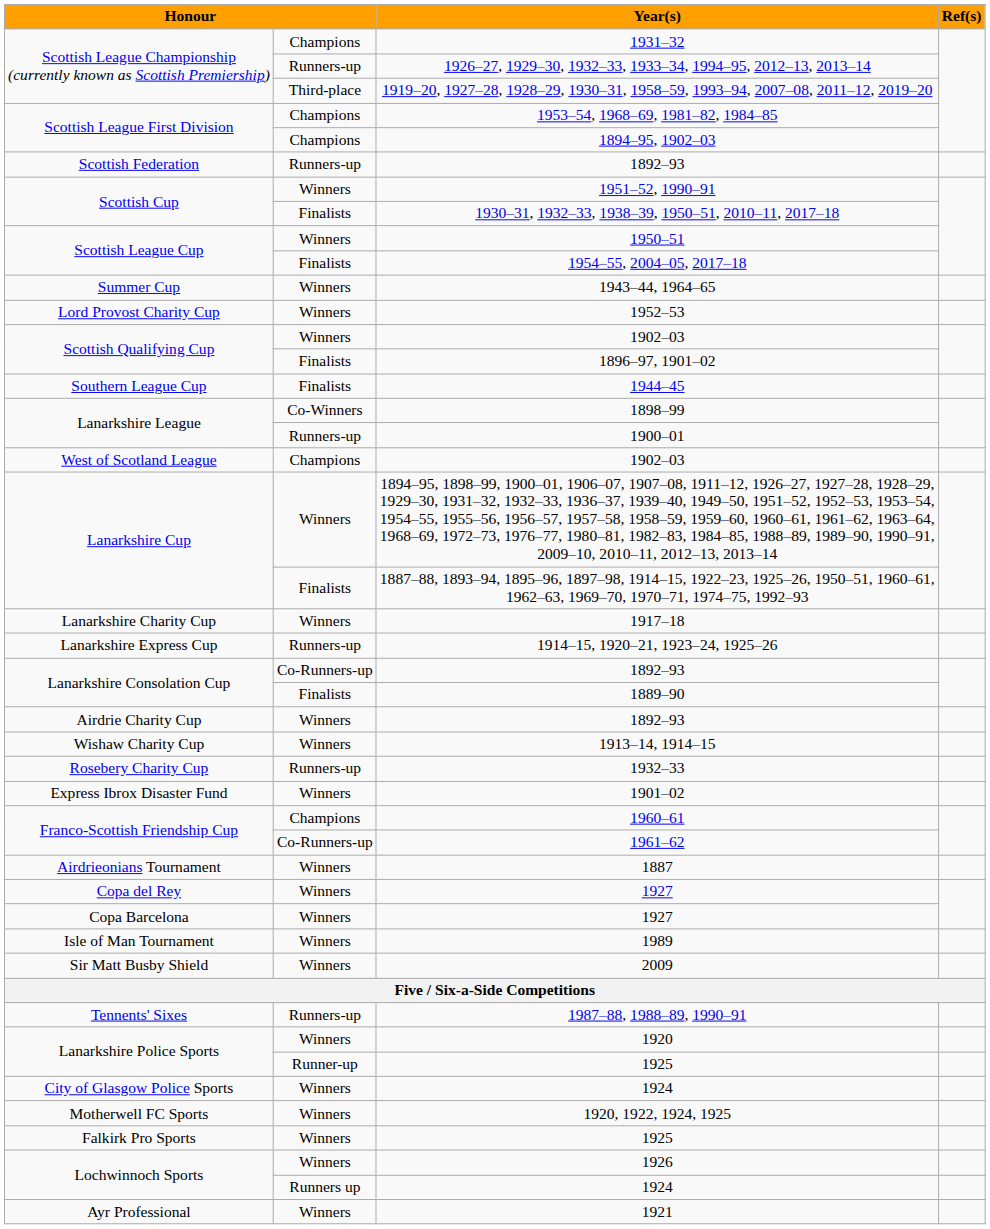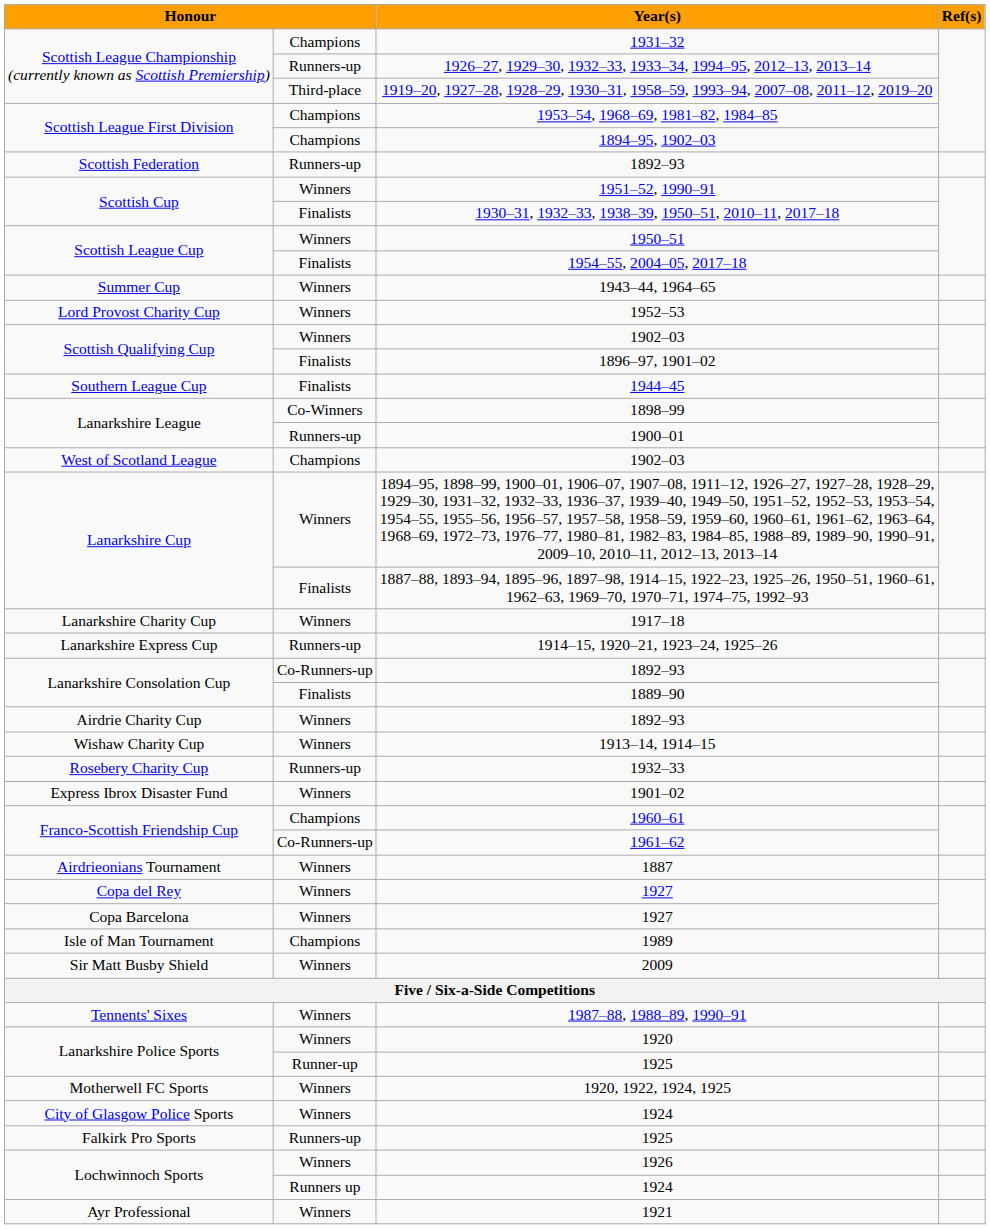(325, 940) Winners -> (325, 940) Champions
(325, 1014) Runners-up -> (325, 1014) Winners
rows swapped: (139, 1088) <-> (139, 1113)
(325, 1137) Winners -> (325, 1137) Runners-up
